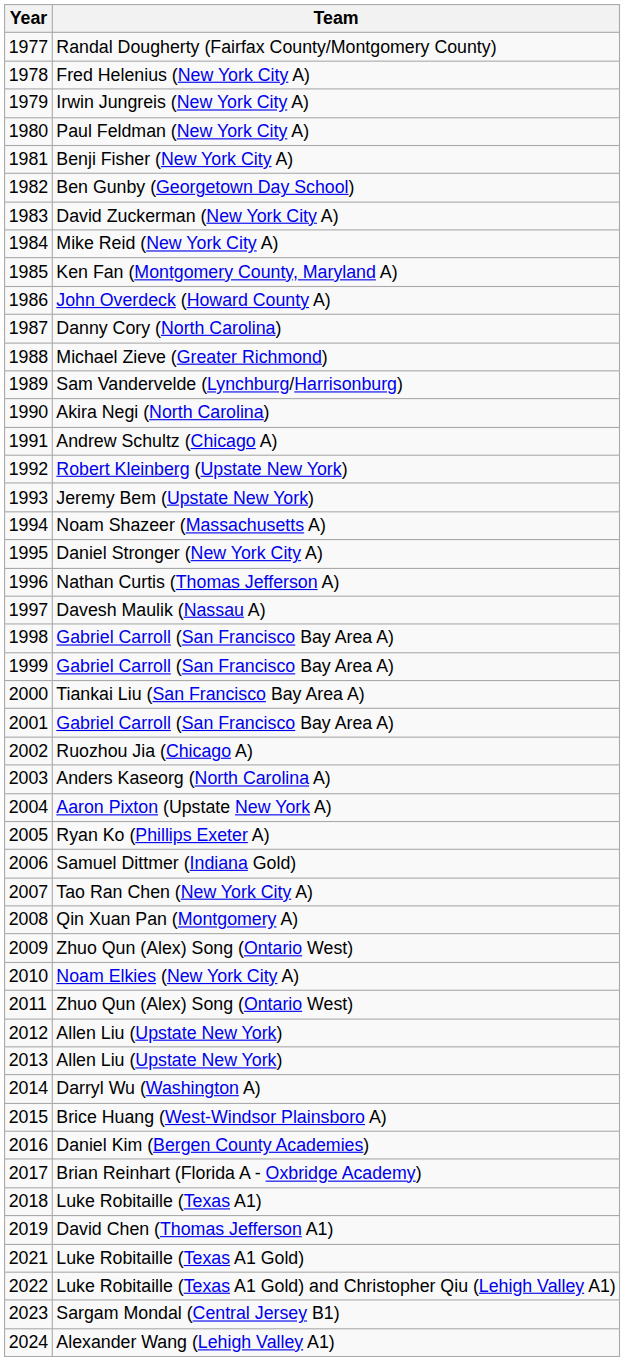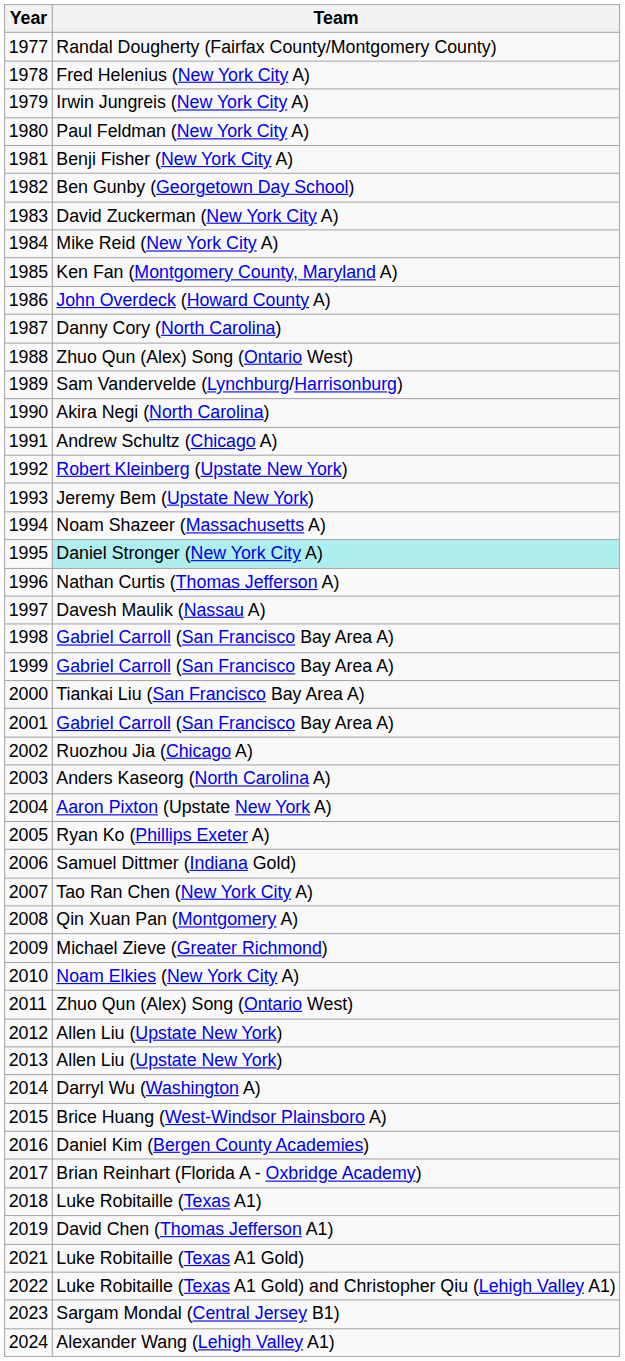(192, 356) Michael Zieve (Greater Richmond) -> (205, 356) Zhuo Qun (Alex) Song (Ontario West)
(190, 553) no background -> (190, 553) paleturquoise background
(205, 948) Zhuo Qun (Alex) Song (Ontario West) -> (192, 948) Michael Zieve (Greater Richmond)
